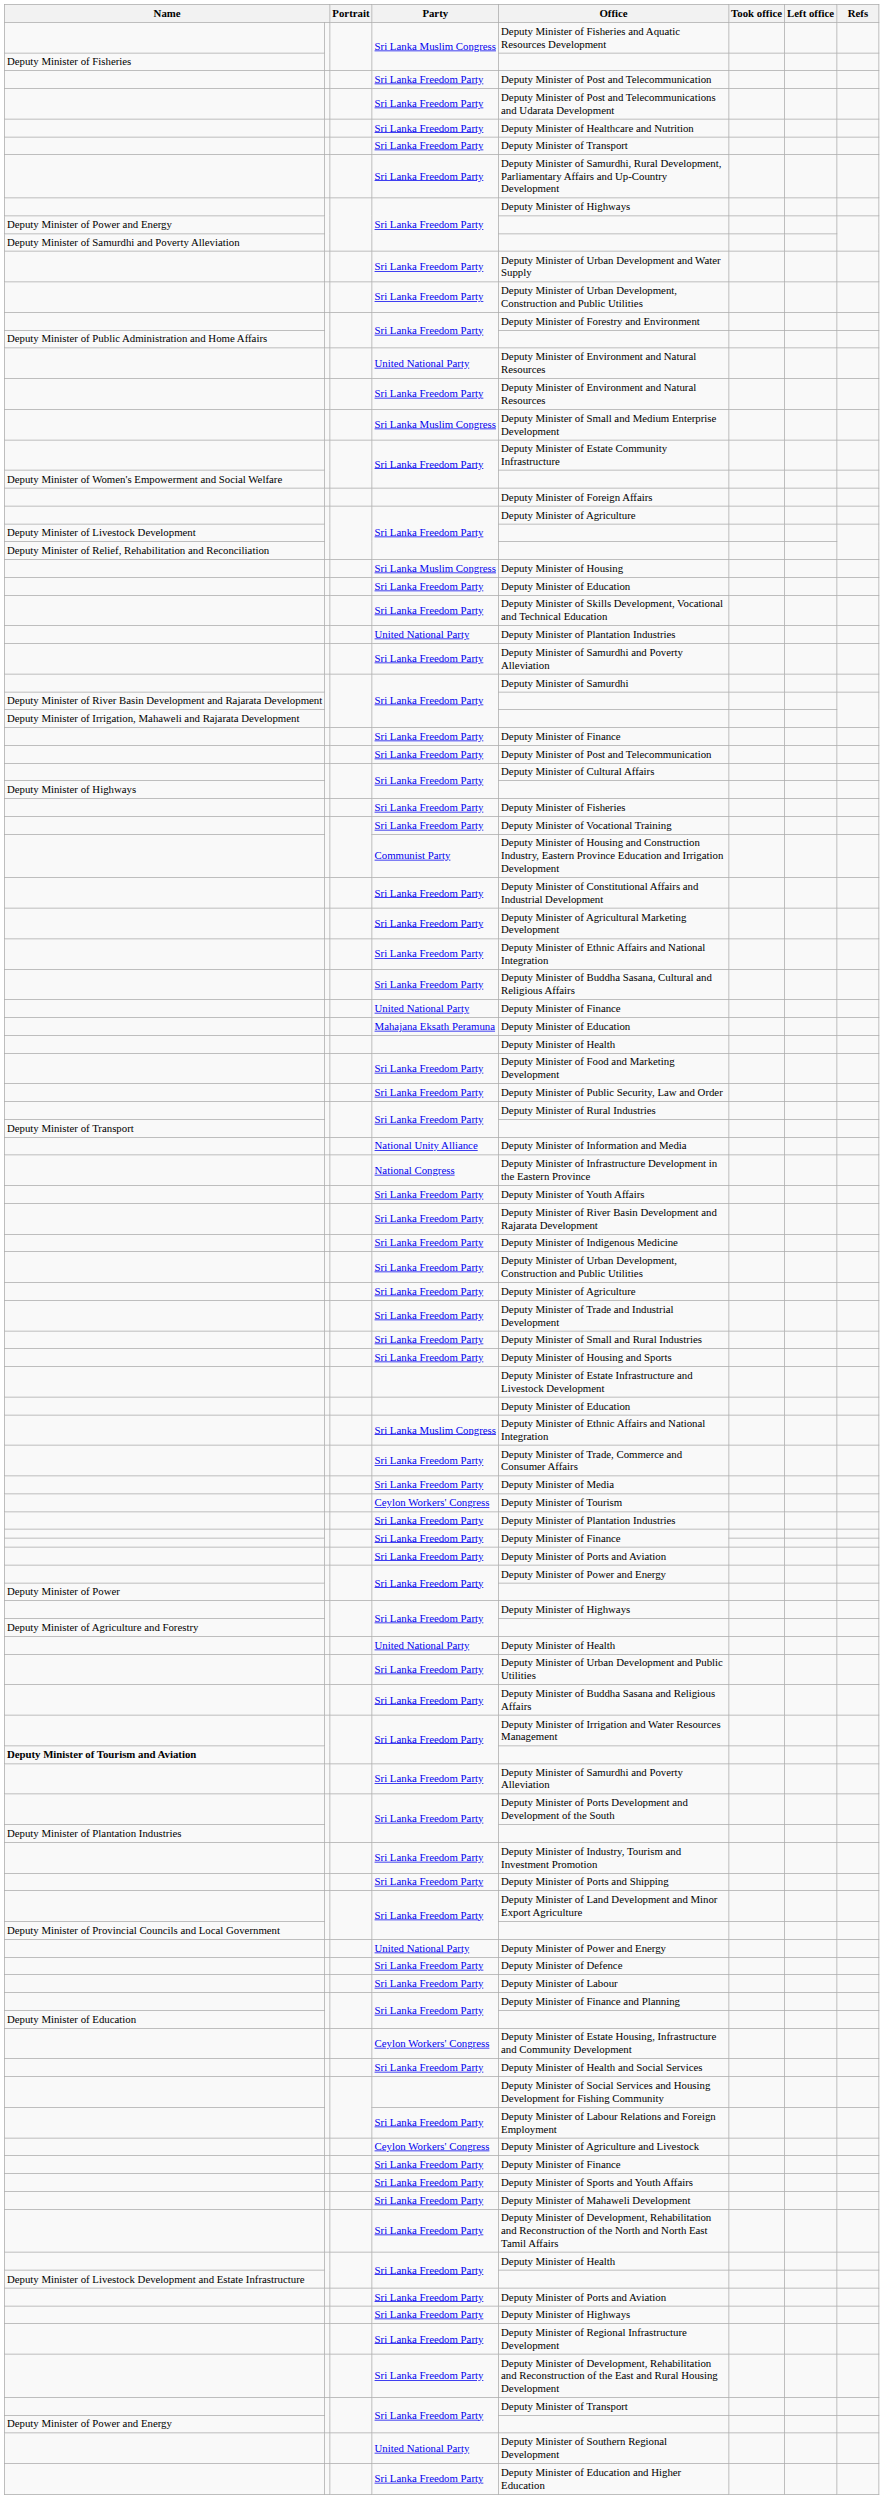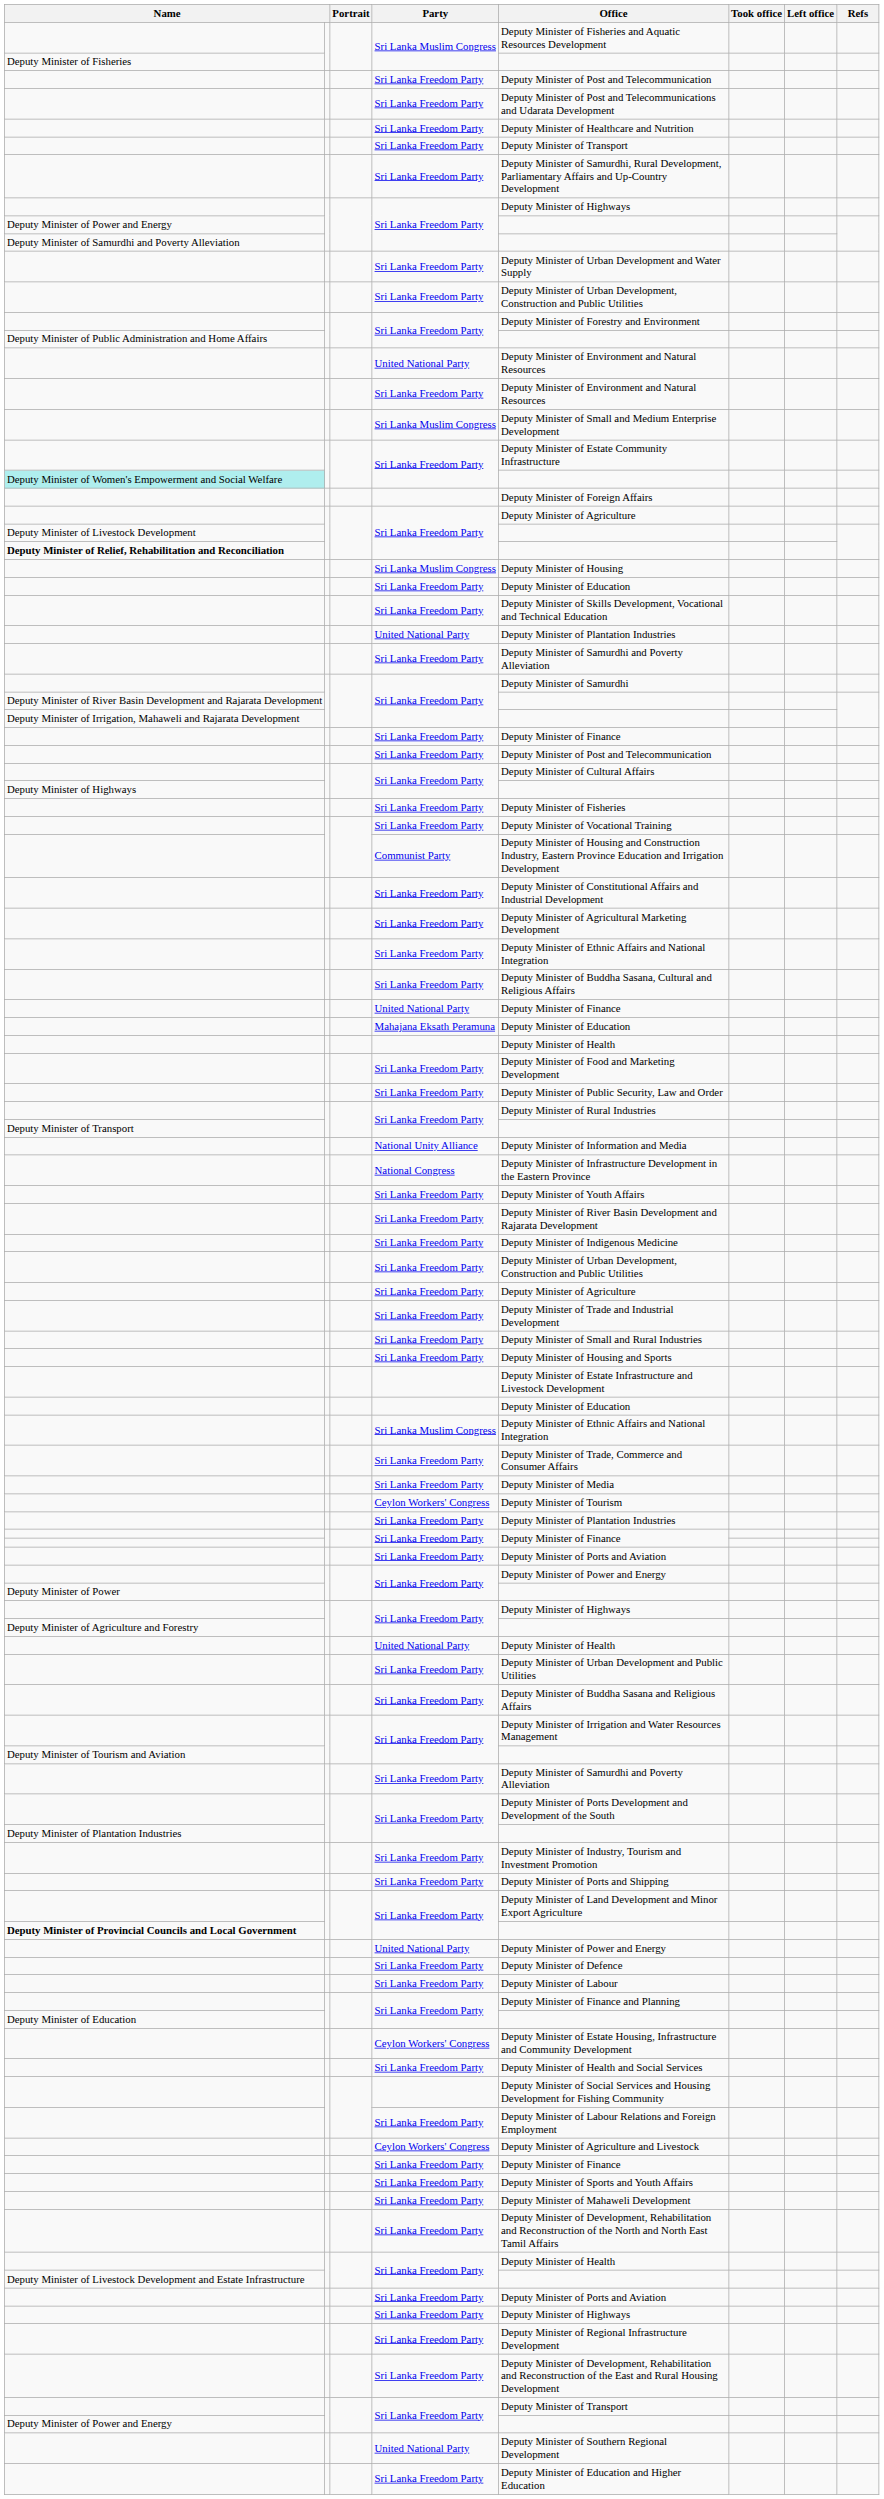(145, 479) no background -> (145, 479) paleturquoise background
(138, 550) normal -> (145, 550) bold
(102, 1755) bold -> (96, 1755) normal
(143, 1930) normal -> (152, 1930) bold
